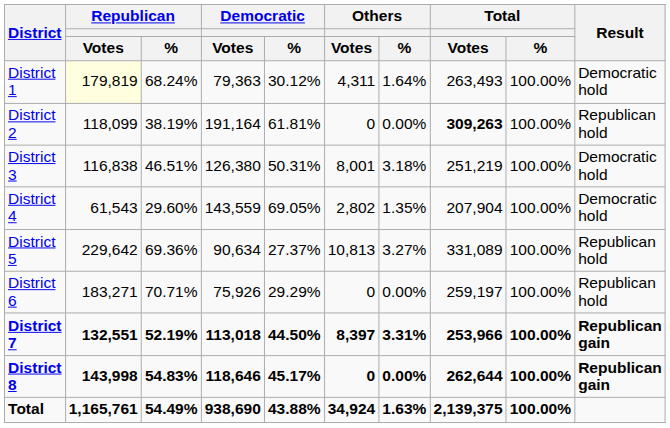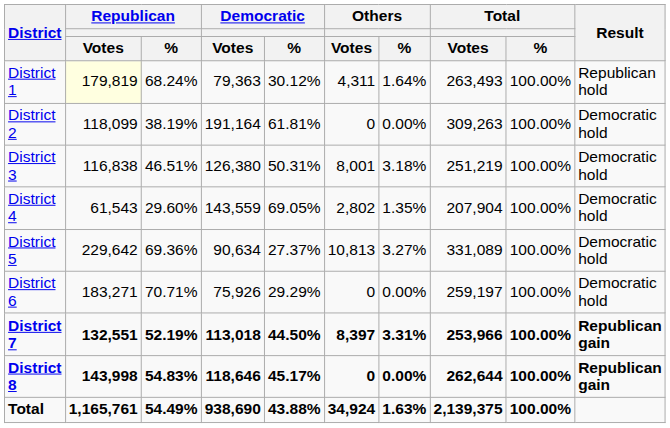(617, 81) Democratic hold -> (617, 81) Republican hold
(475, 123) bold -> (475, 123) normal
(617, 123) Republican hold -> (617, 123) Democratic hold
(617, 250) Republican hold -> (617, 250) Democratic hold
(617, 292) Republican hold -> (617, 292) Democratic hold
